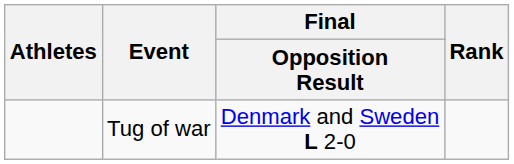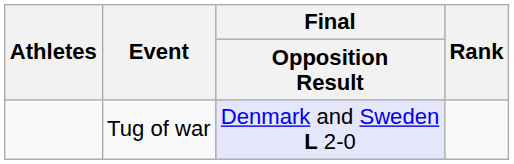(330, 129) no background -> (330, 129) lavender background
